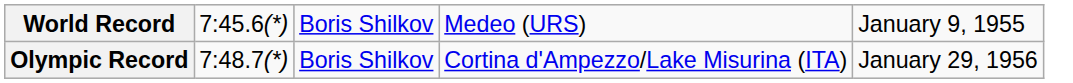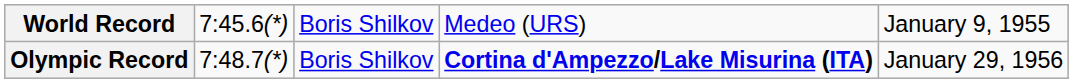(646, 60) normal -> (659, 60) bold
